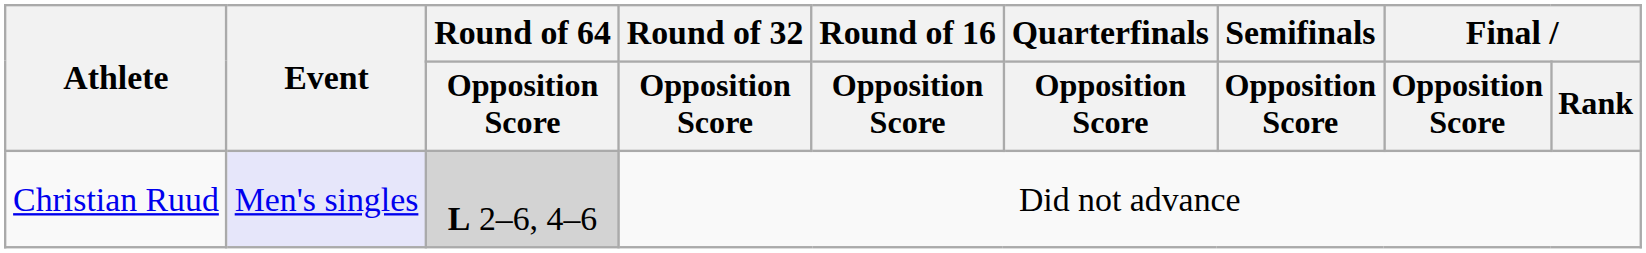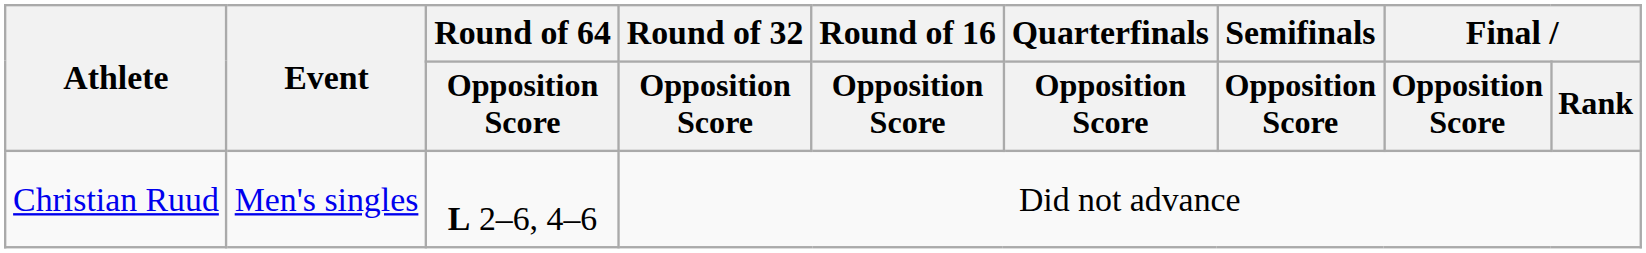(327, 198) lavender background -> (327, 198) no background
(523, 218) lightgrey background -> (523, 218) no background
